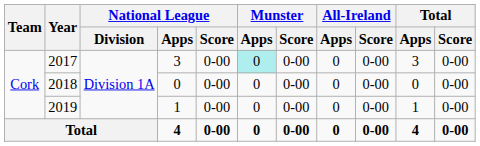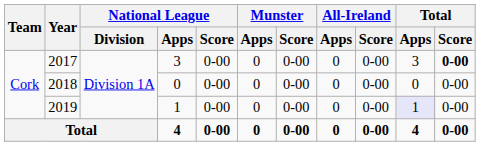(257, 61) paleturquoise background -> (257, 61) no background
(455, 61) normal -> (455, 61) bold
(415, 107) no background -> (415, 107) lavender background
